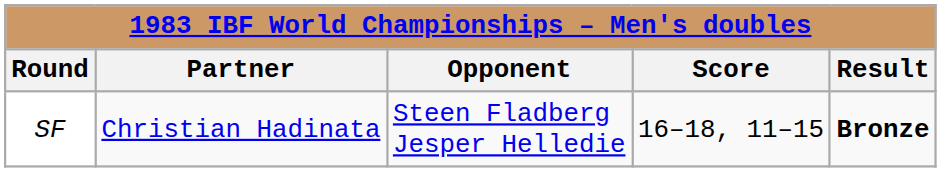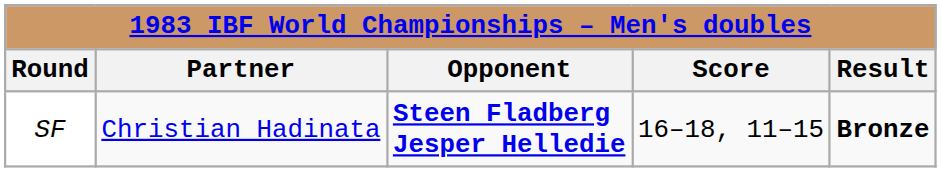(509, 129) normal -> (509, 129) bold
